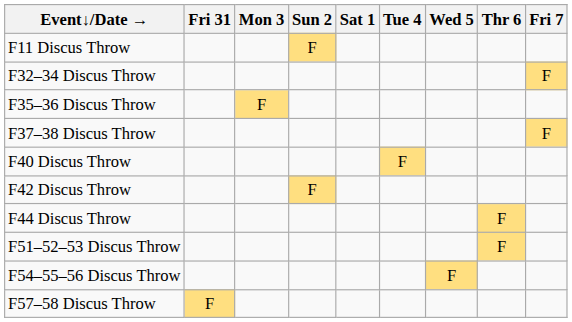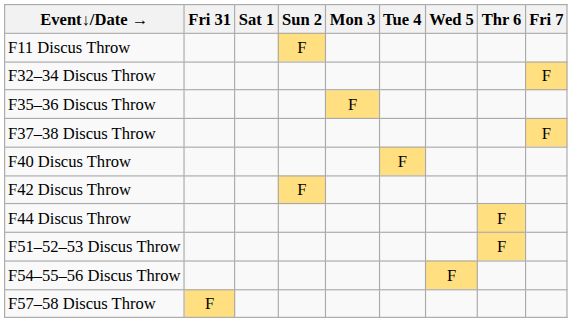columns swapped: (358, 19) <-> (262, 19)
